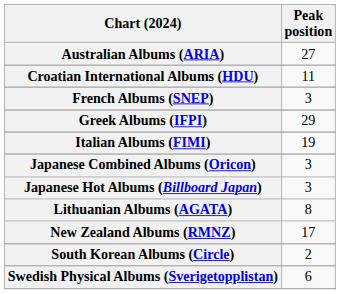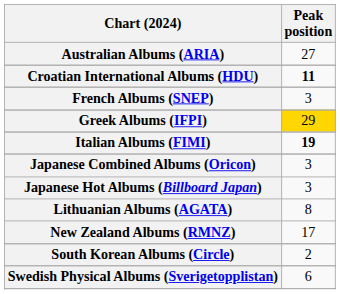(308, 76) normal -> (308, 76) bold
(308, 120) no background -> (308, 120) gold background
(308, 143) normal -> (308, 143) bold
